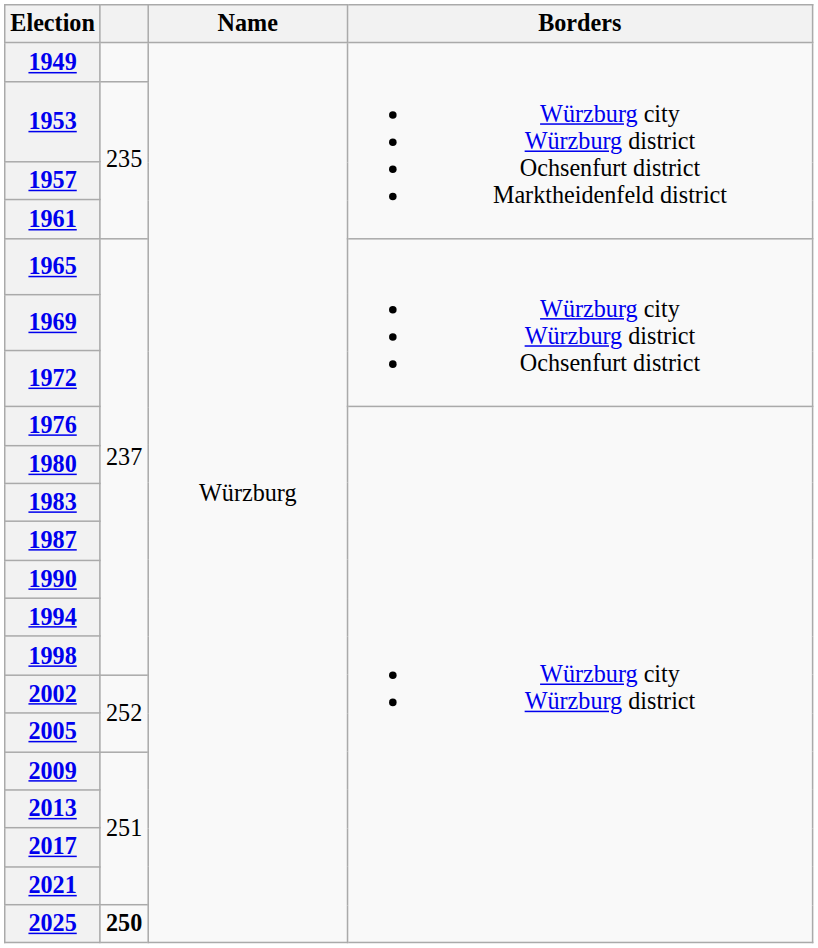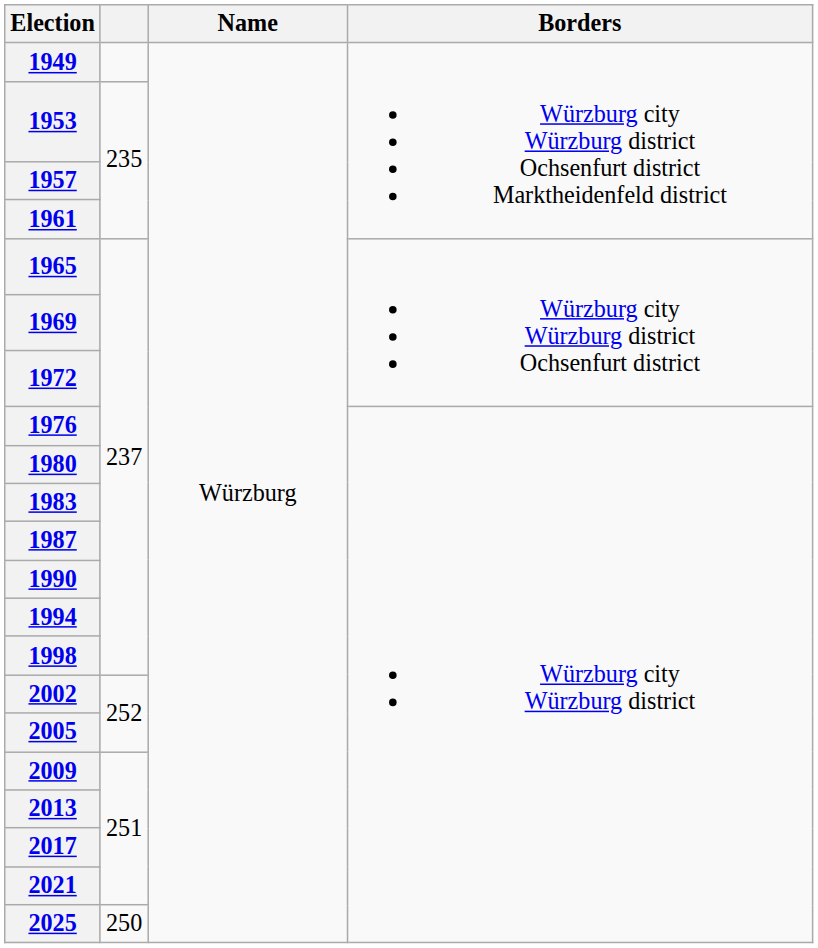(124, 923) bold -> (124, 923) normal
